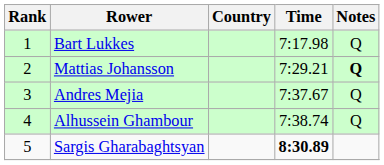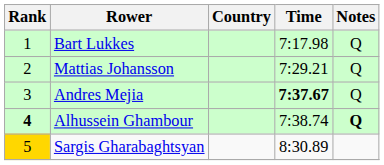(356, 69) bold -> (356, 69) normal
(304, 95) normal -> (304, 95) bold
(27, 120) normal -> (27, 120) bold
(356, 120) normal -> (356, 120) bold
(27, 146) no background -> (27, 146) gold background
(304, 146) bold -> (304, 146) normal
